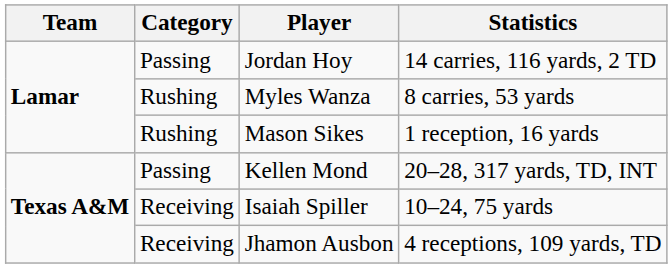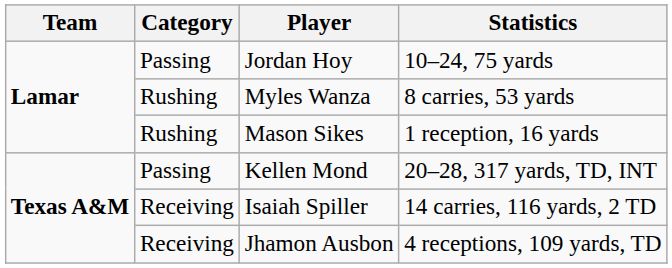(530, 59) 14 carries, 116 yards, 2 TD -> (479, 59) 10–24, 75 yards
(479, 207) 10–24, 75 yards -> (530, 207) 14 carries, 116 yards, 2 TD
